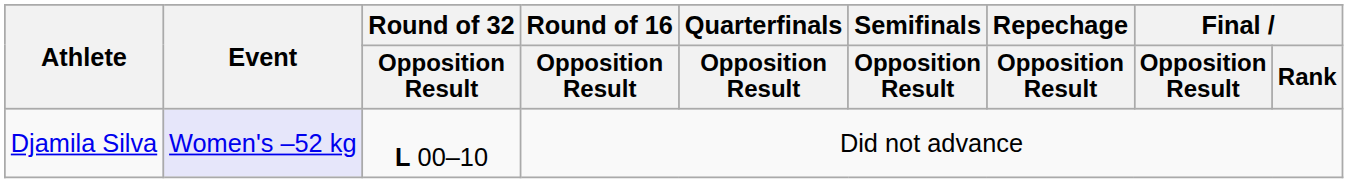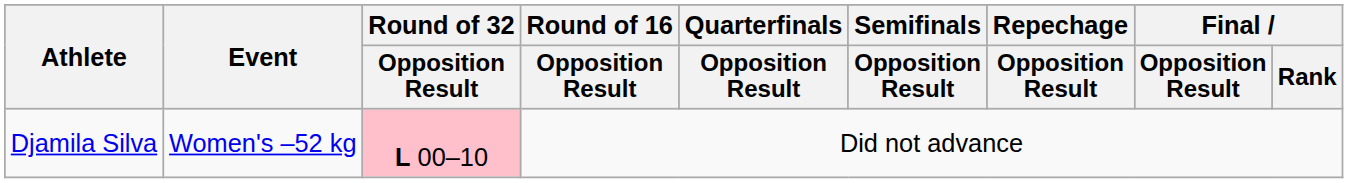(263, 144) lavender background -> (263, 144) no background
(441, 158) no background -> (441, 158) pink background
